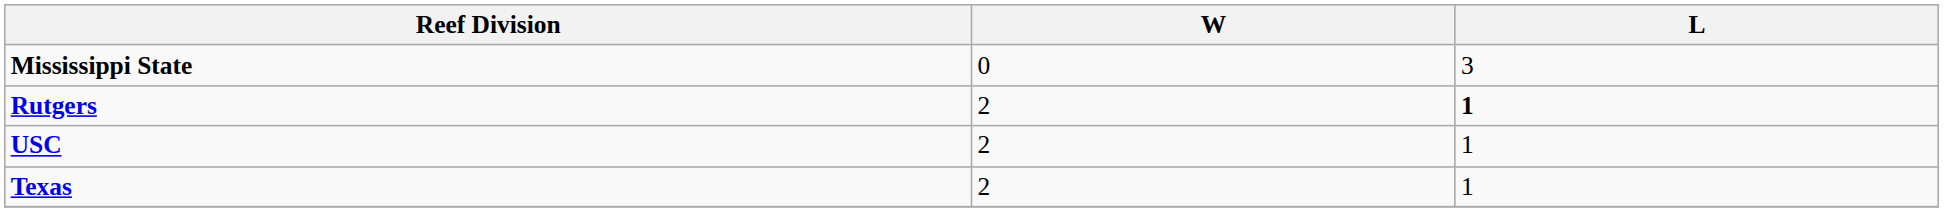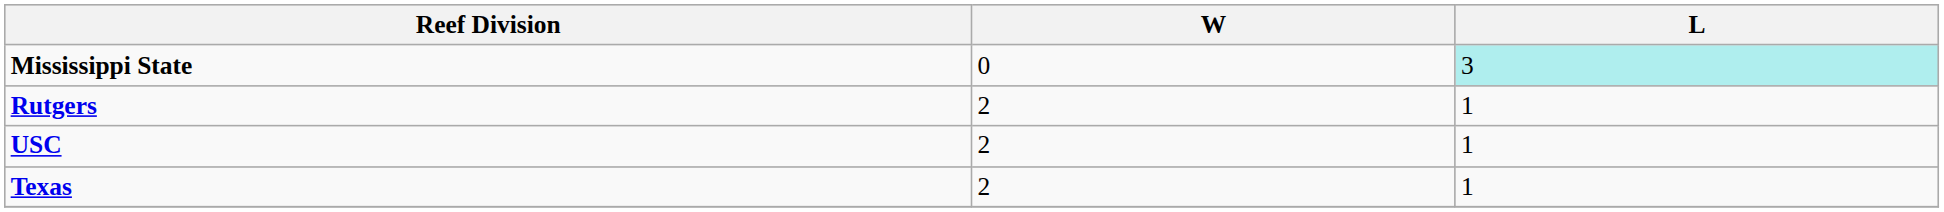(1467, 65) no background -> (1467, 65) paleturquoise background
(1467, 105) bold -> (1467, 105) normal
